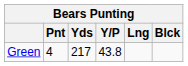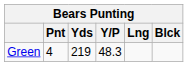(81, 52) 217 -> (81, 52) 219
(110, 52) 43.8 -> (110, 52) 48.3
